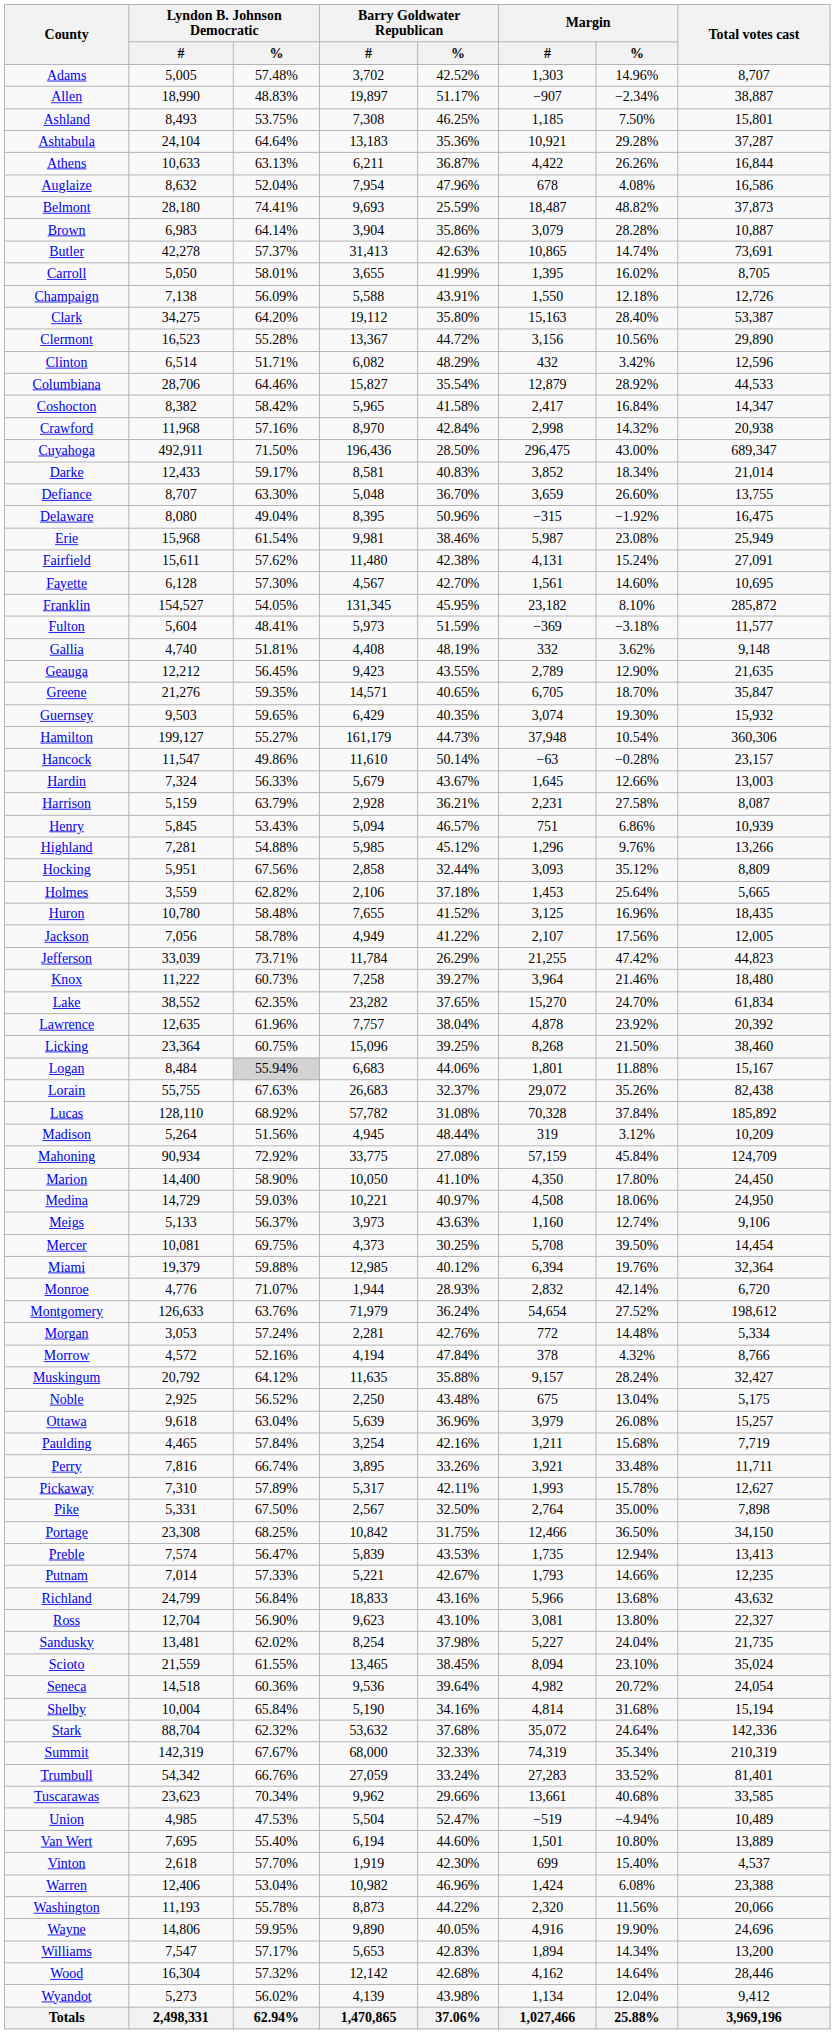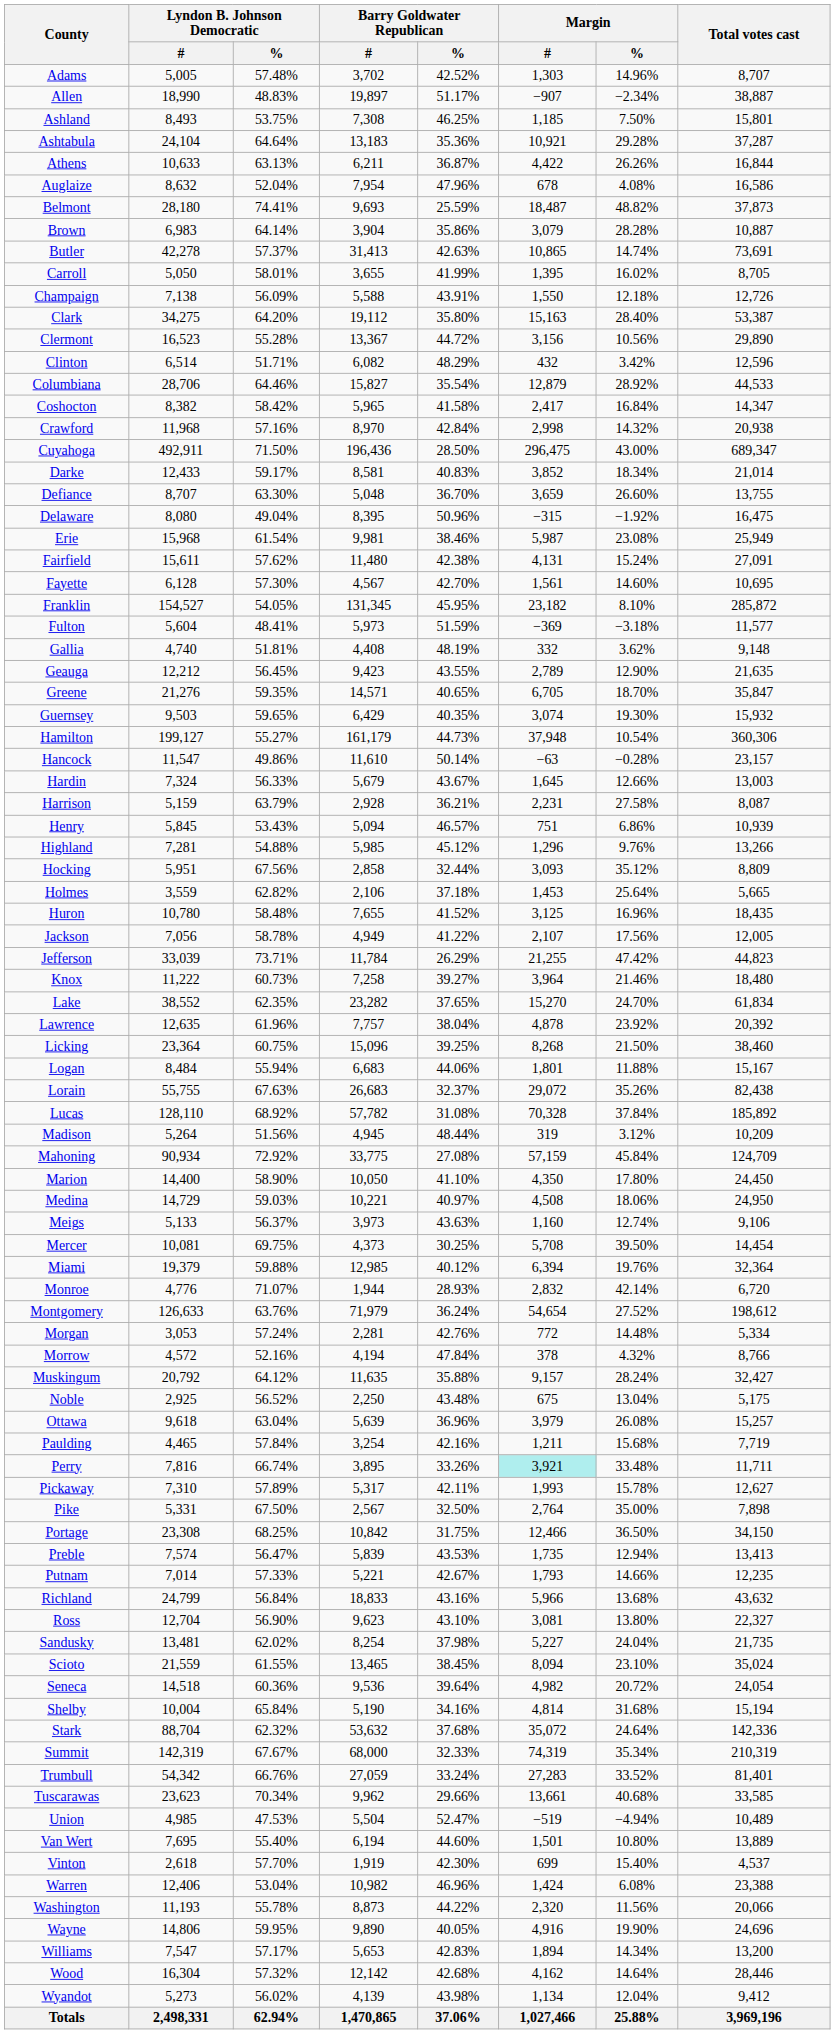(276, 1068) lightgrey background -> (276, 1068) no background
(547, 1466) no background -> (547, 1466) paleturquoise background
